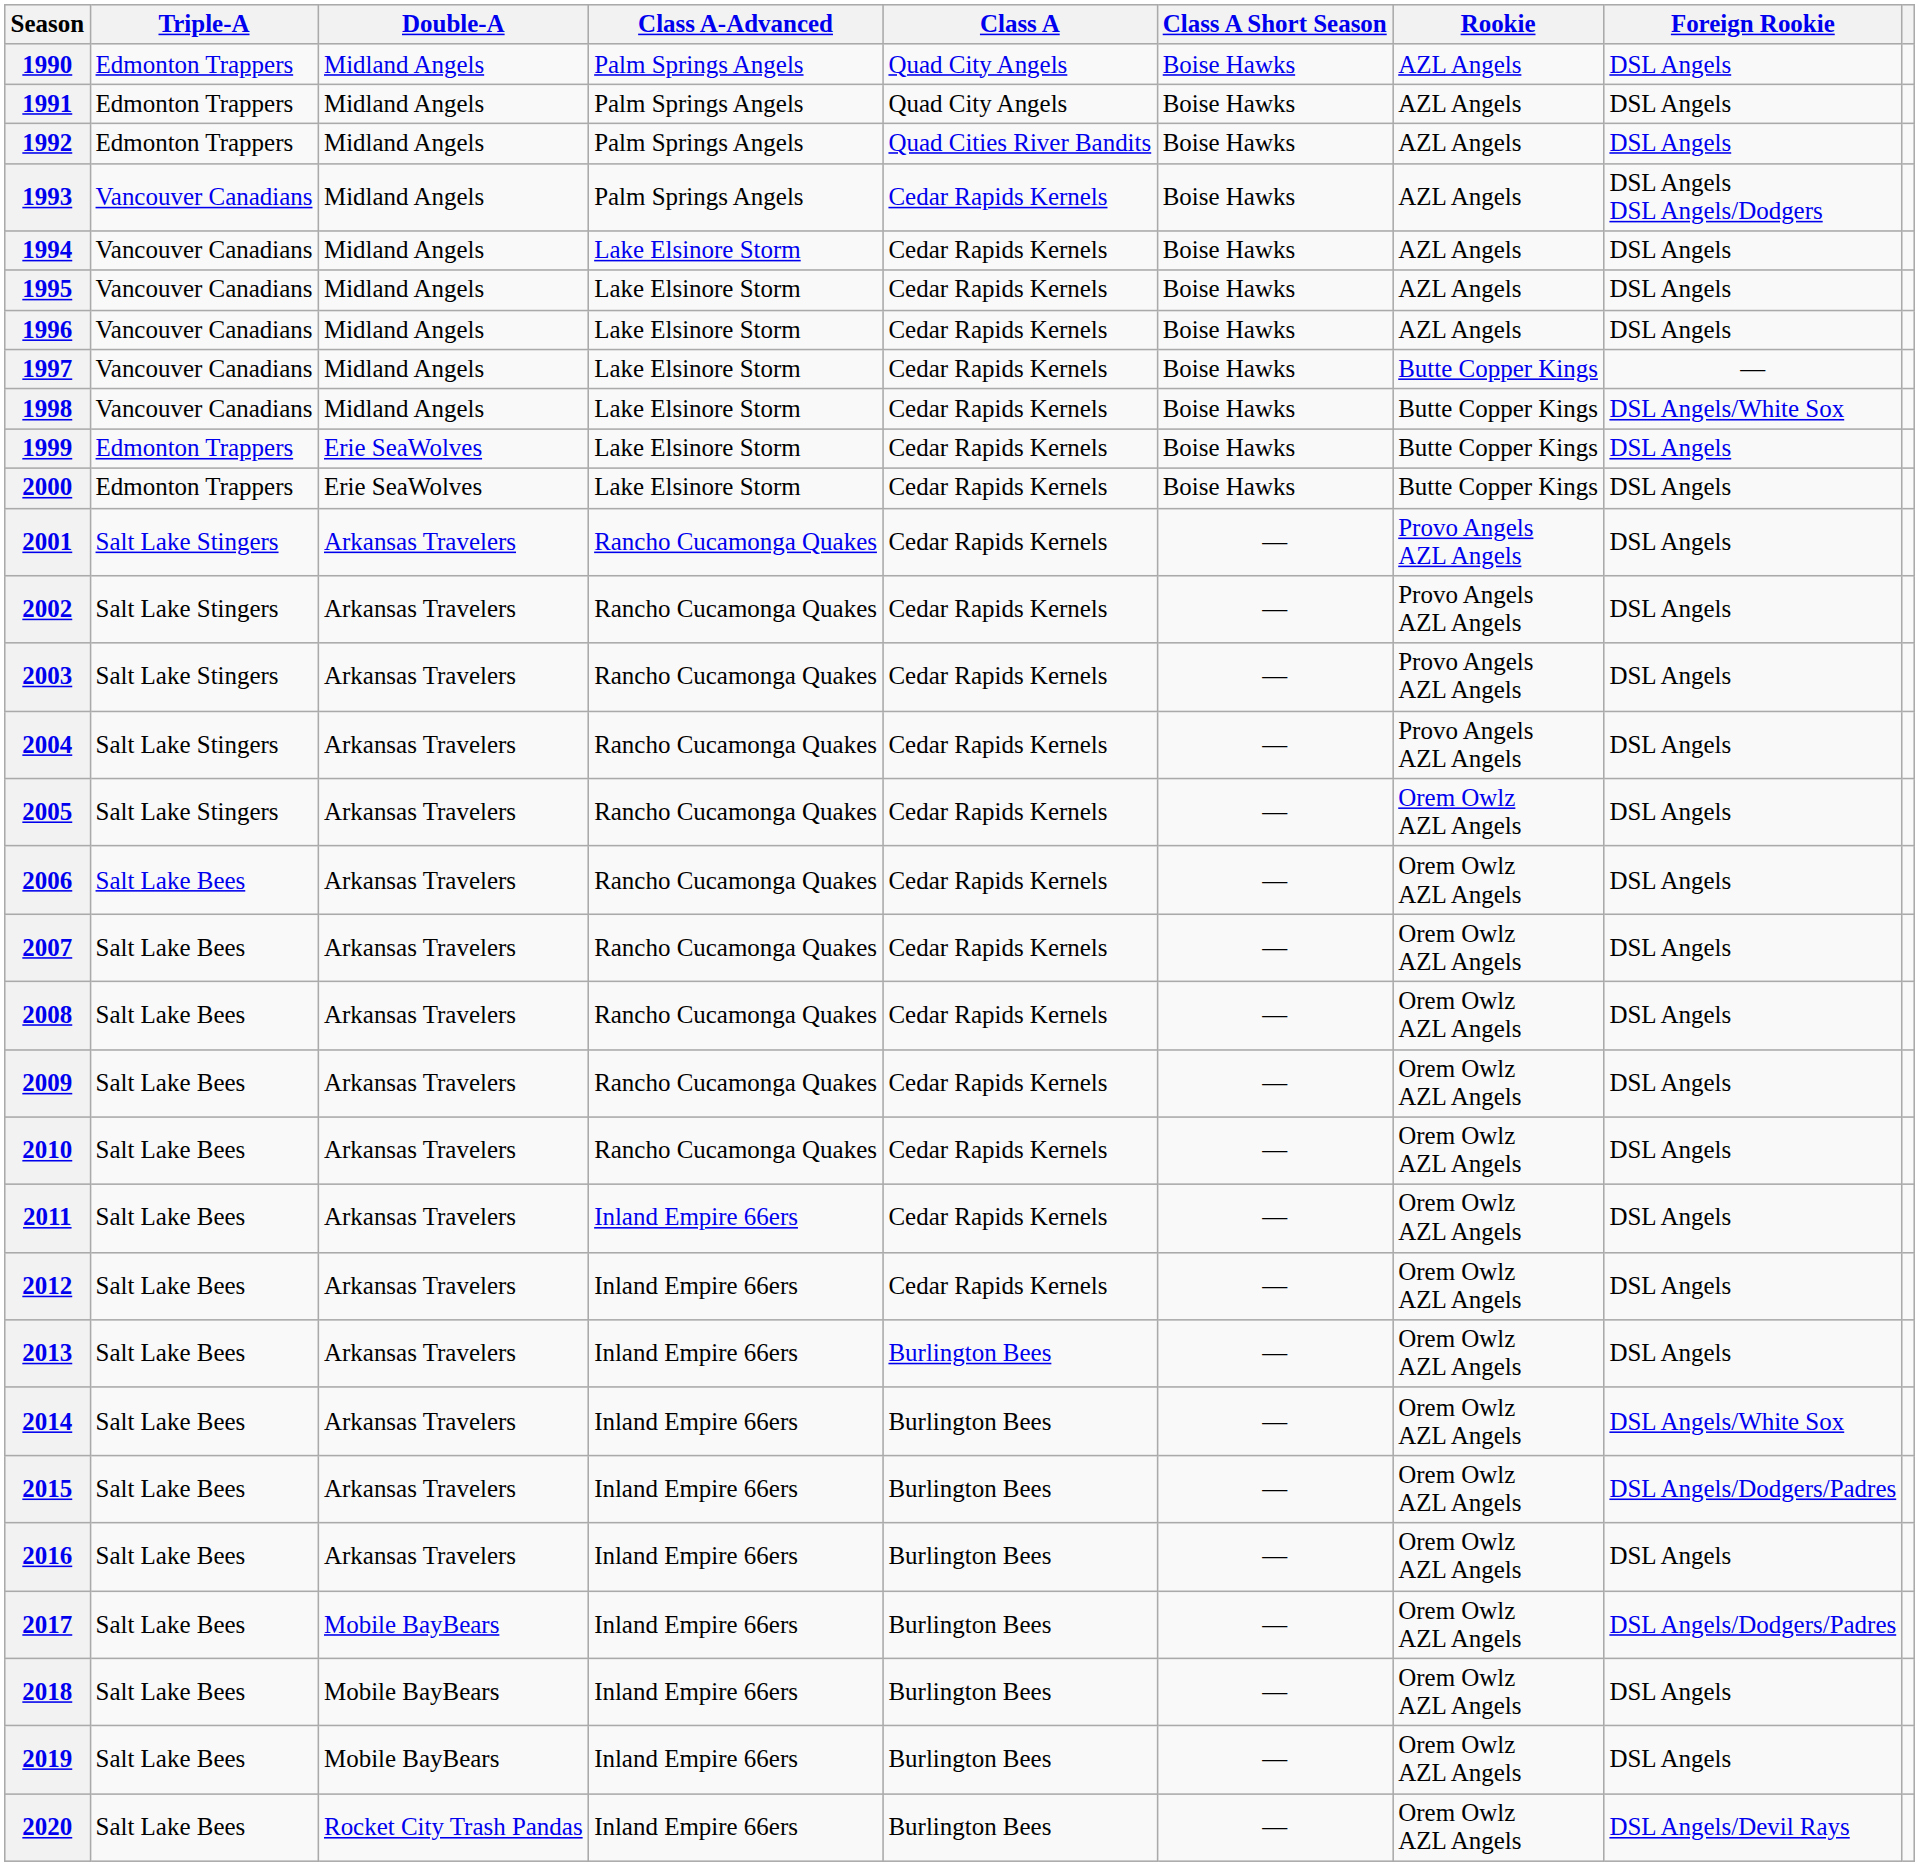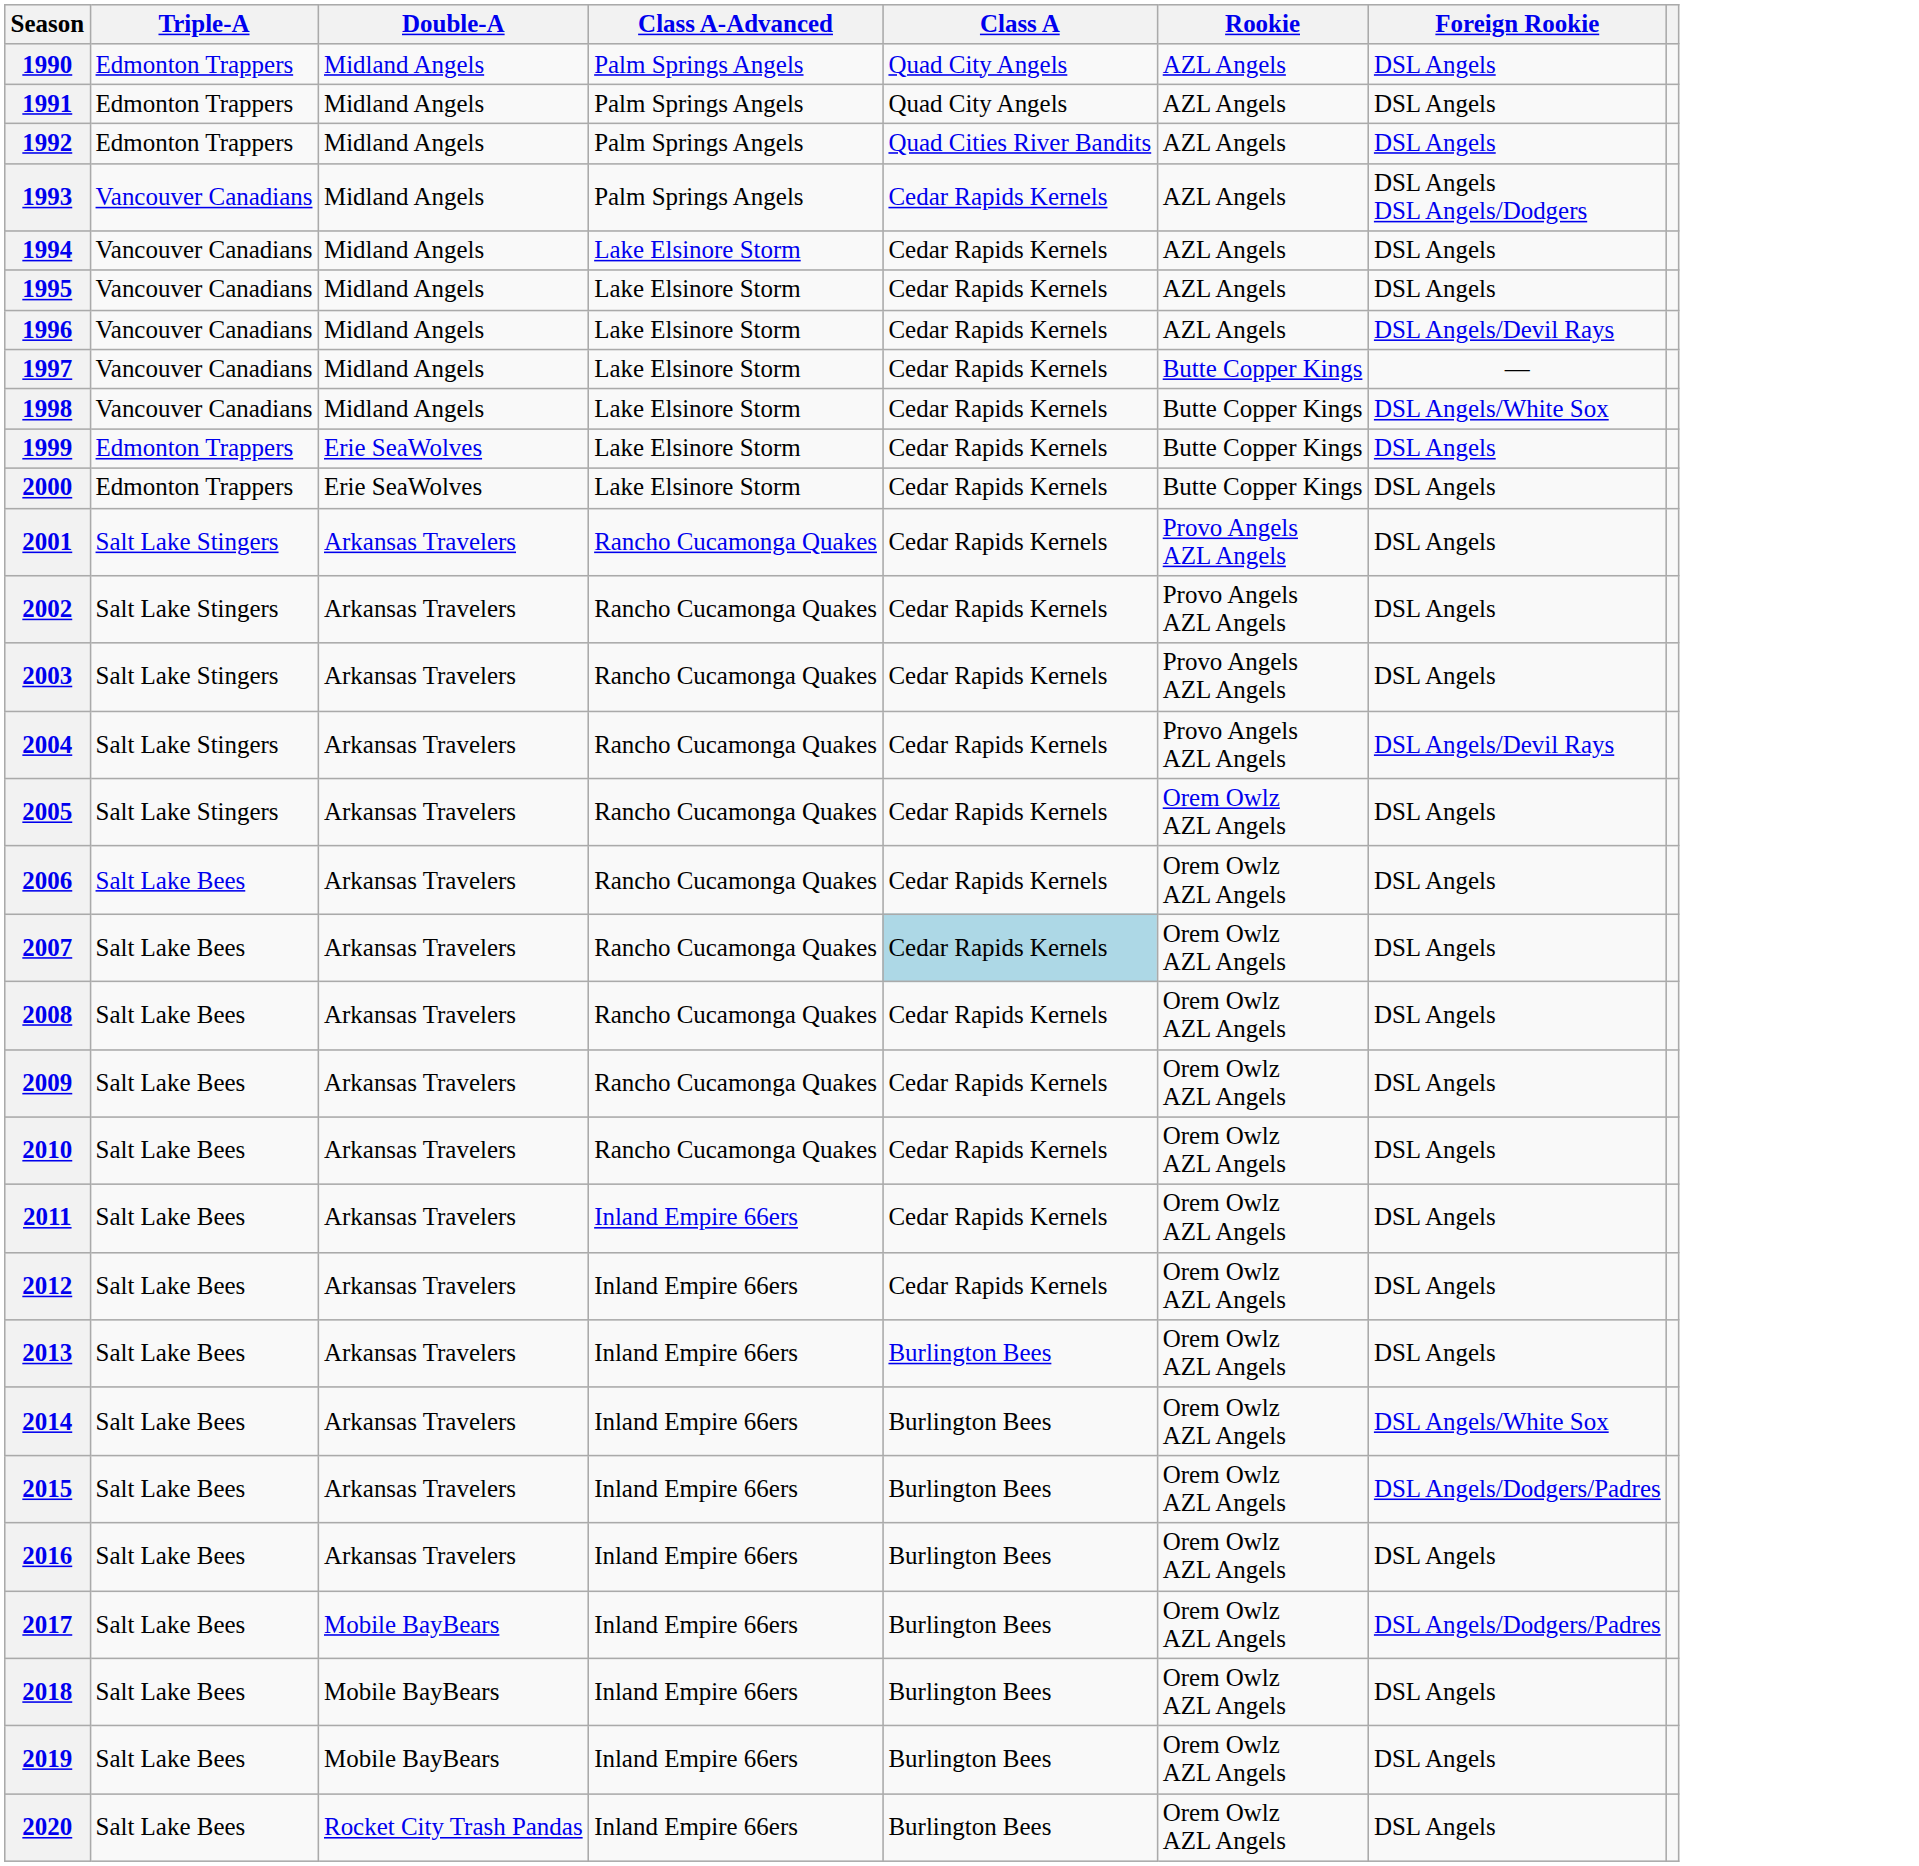- column: (1275, 24)
(1670, 329) DSL Angels -> (1494, 329) DSL Angels/Devil Rays
(1670, 744) DSL Angels -> (1494, 744) DSL Angels/Devil Rays
(998, 947) no background -> (998, 947) lightblue background
(1730, 1827) DSL Angels/Devil Rays -> (1435, 1827) DSL Angels
